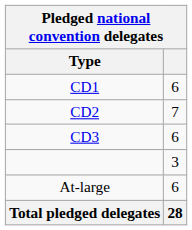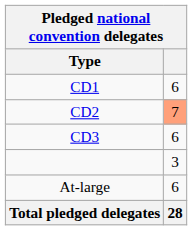(175, 111) no background -> (175, 111) lightsalmon background
